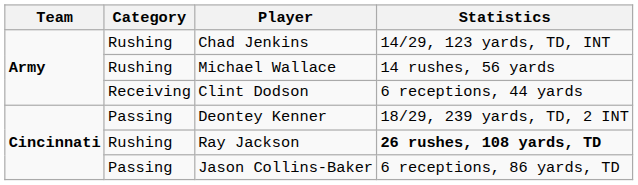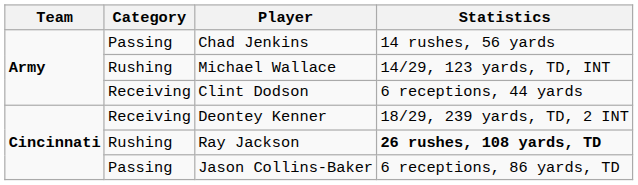(140, 42) Rushing -> (140, 42) Passing
(495, 42) 14/29, 123 yards, TD, INT -> (468, 42) 14 rushes, 56 yards
(468, 67) 14 rushes, 56 yards -> (495, 67) 14/29, 123 yards, TD, INT
(140, 117) Passing -> (149, 117) Receiving
